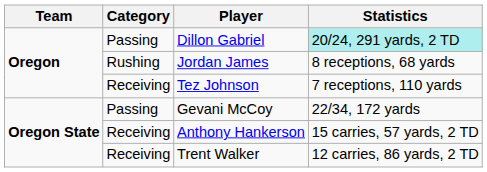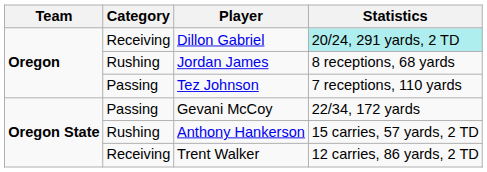(132, 39) Passing -> (138, 39) Receiving
(138, 85) Receiving -> (132, 85) Passing
(138, 132) Receiving -> (133, 132) Rushing
